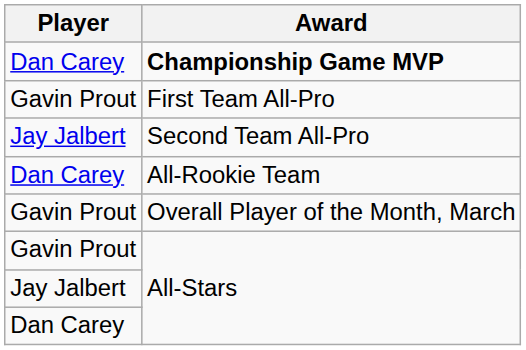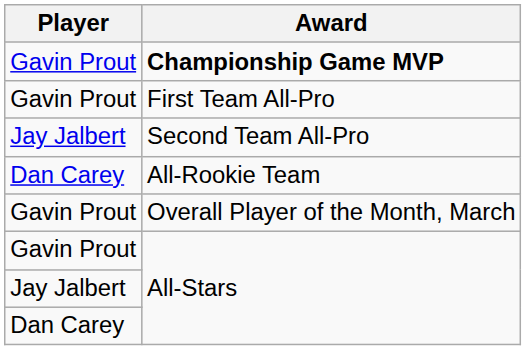(67, 61) Dan Carey -> (73, 61) Gavin Prout
